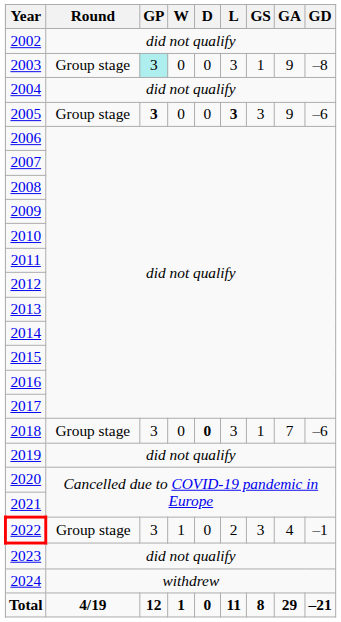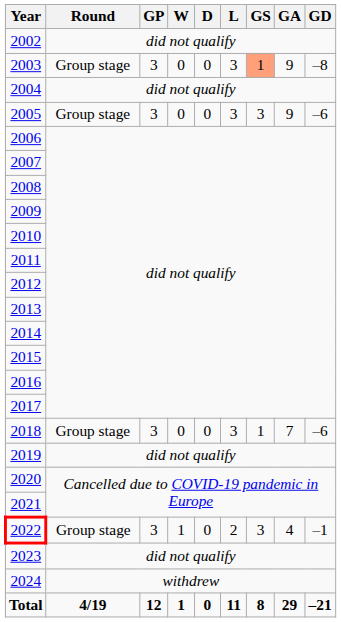(154, 65) paleturquoise background -> (154, 65) no background
(261, 65) no background -> (261, 65) lightsalmon background
(154, 114) bold -> (154, 114) normal
(234, 114) bold -> (234, 114) normal
(207, 430) bold -> (207, 430) normal
